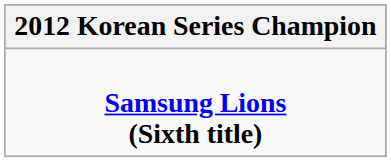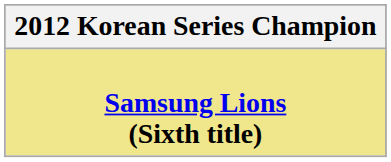(195, 117) no background -> (195, 117) khaki background
